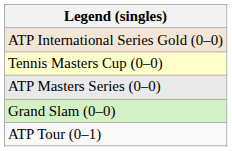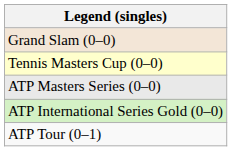(115, 39) ATP International Series Gold (0–0) -> (62, 39) Grand Slam (0–0)
(62, 110) Grand Slam (0–0) -> (115, 110) ATP International Series Gold (0–0)
